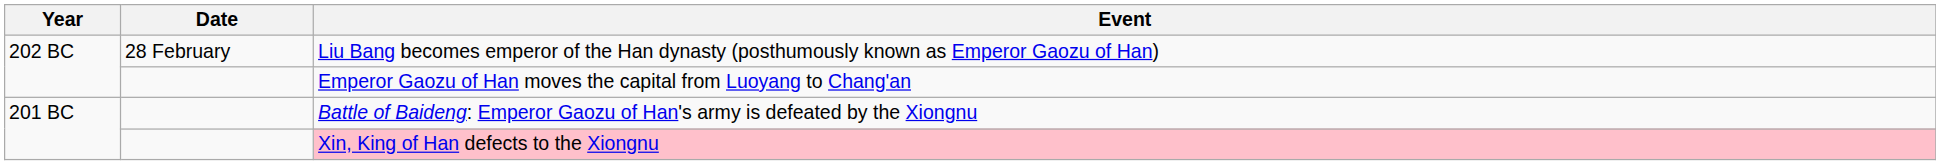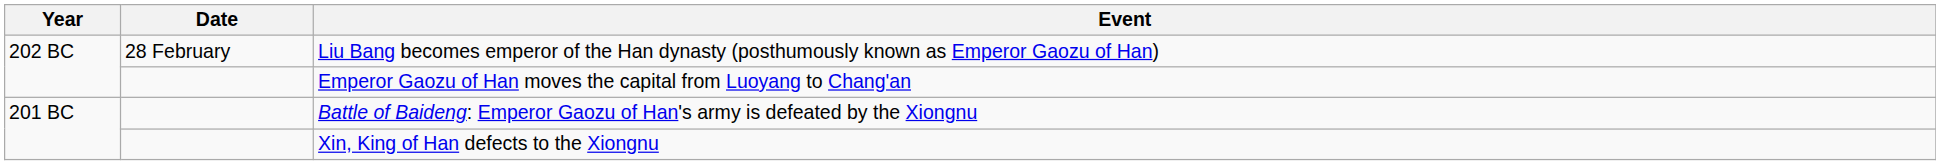(488, 143) pink background -> (488, 143) no background
